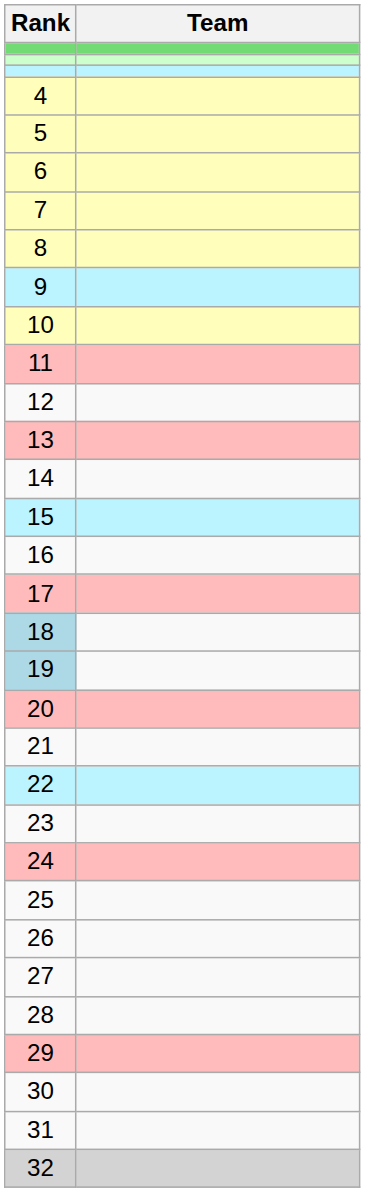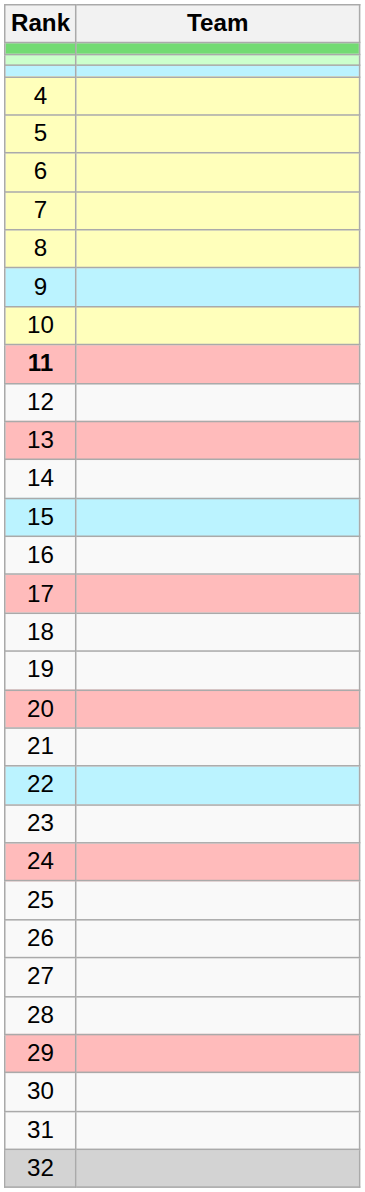(41, 363) normal -> (41, 363) bold
(41, 631) lightblue background -> (41, 631) no background
(41, 670) lightblue background -> (41, 670) no background
